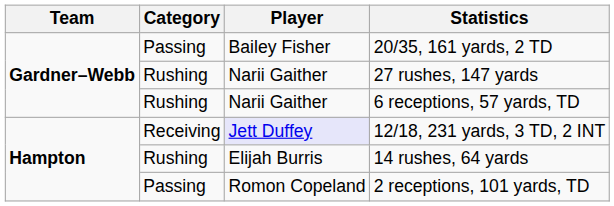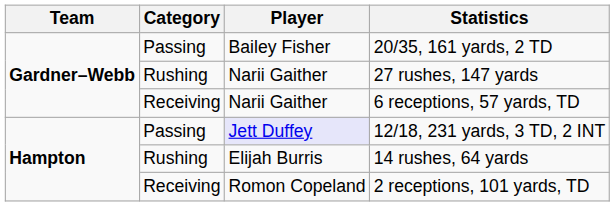(175, 102) Rushing -> (182, 102) Receiving
(182, 130) Receiving -> (174, 130) Passing
(174, 186) Passing -> (182, 186) Receiving
